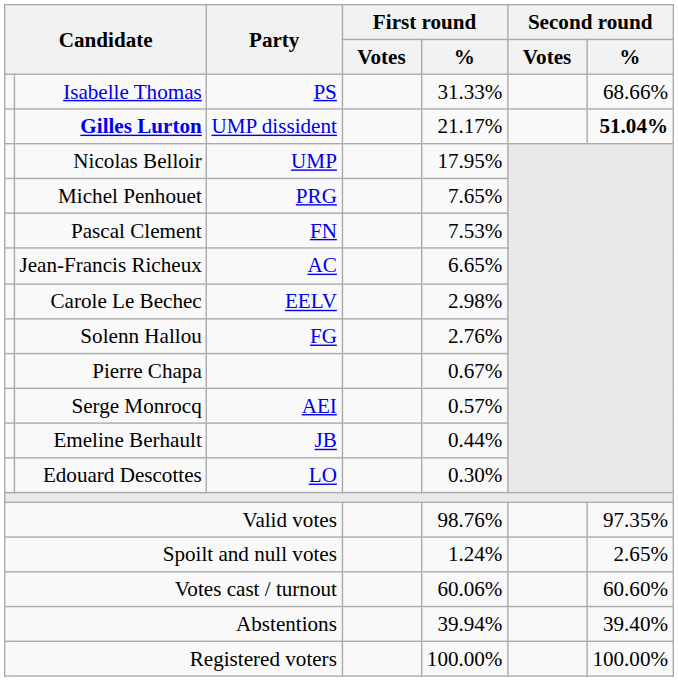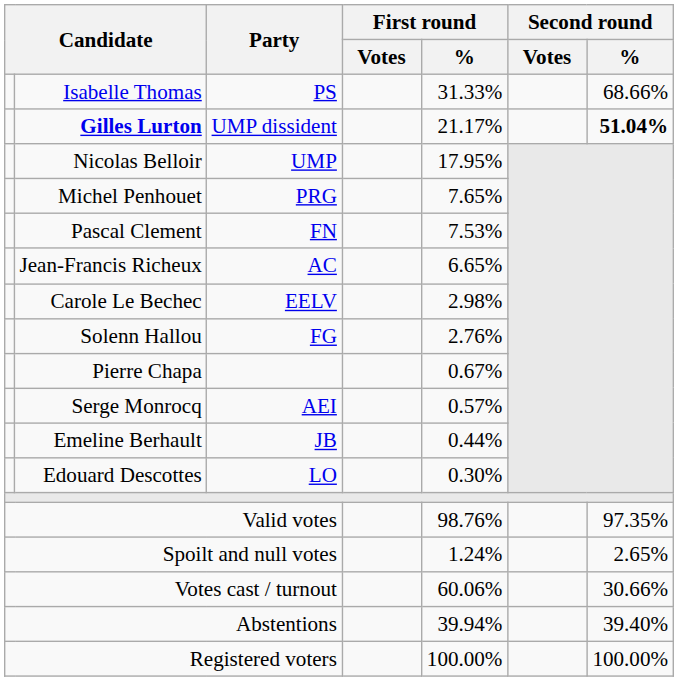(636, 589) 60.60% -> (636, 589) 30.66%
